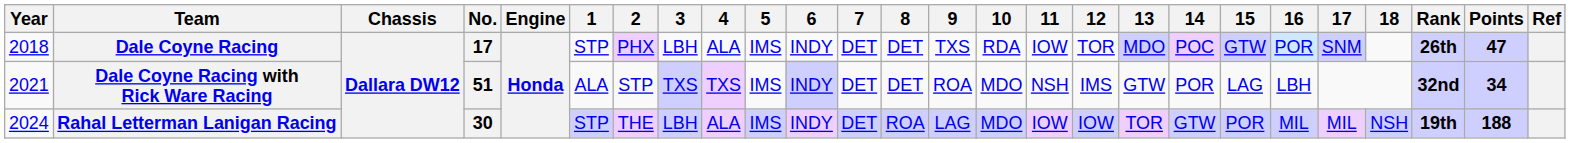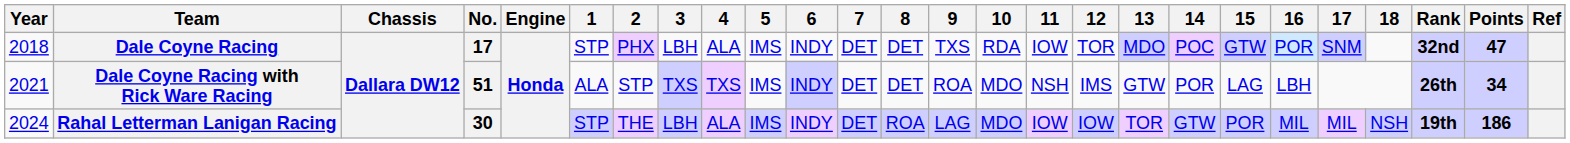(1439, 47) 26th -> (1439, 47) 32nd
(1439, 85) 32nd -> (1439, 85) 26th
(1496, 123) 188 -> (1496, 123) 186
